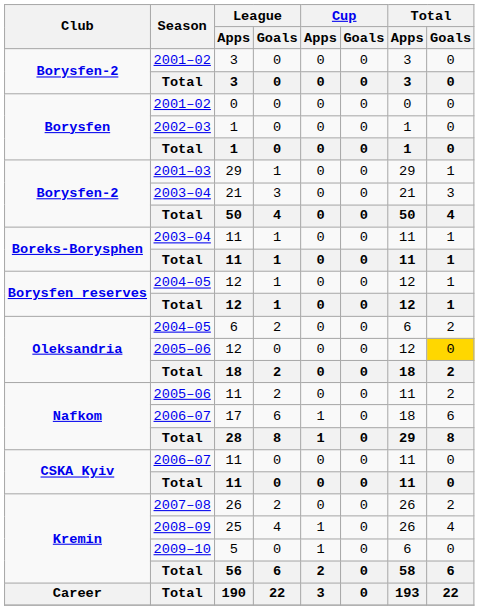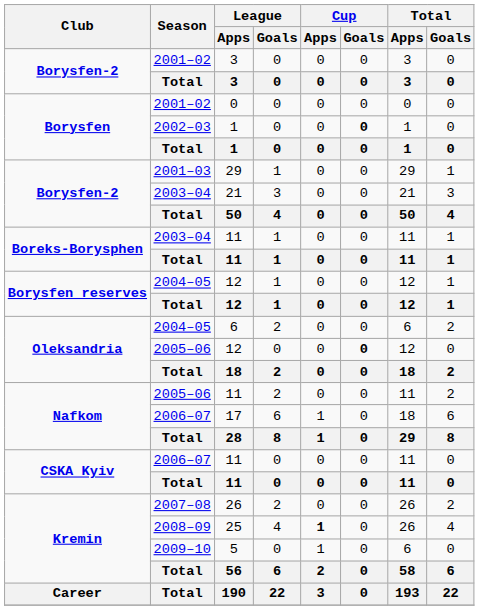(364, 127) normal -> (364, 127) bold
(364, 349) normal -> (364, 349) bold
(451, 349) gold background -> (451, 349) no background
(320, 527) normal -> (320, 527) bold
